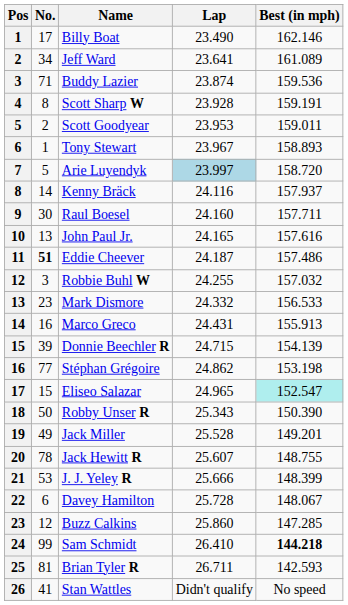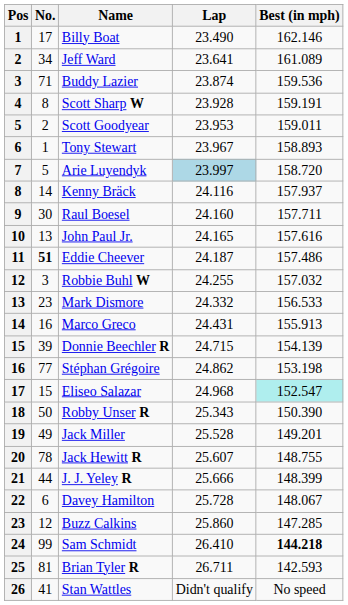(214, 390) 24.965 -> (214, 390) 24.968
(45, 479) 53 -> (45, 479) 44
